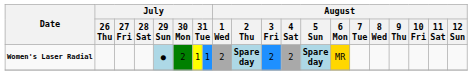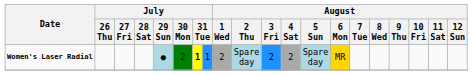(197, 57) normal -> (197, 57) bold
(247, 57) bold -> (247, 57) normal
(316, 57) bold -> (316, 57) normal
